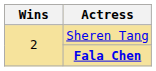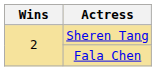(108, 55) bold -> (108, 55) normal
